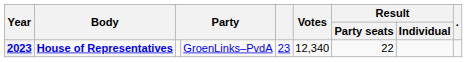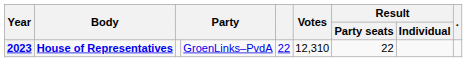(284, 49) 23 -> (284, 49) 22
(312, 49) 12,340 -> (312, 49) 12,310
